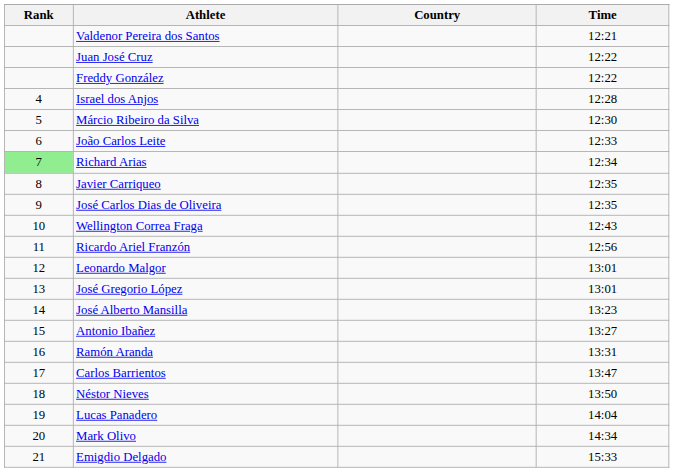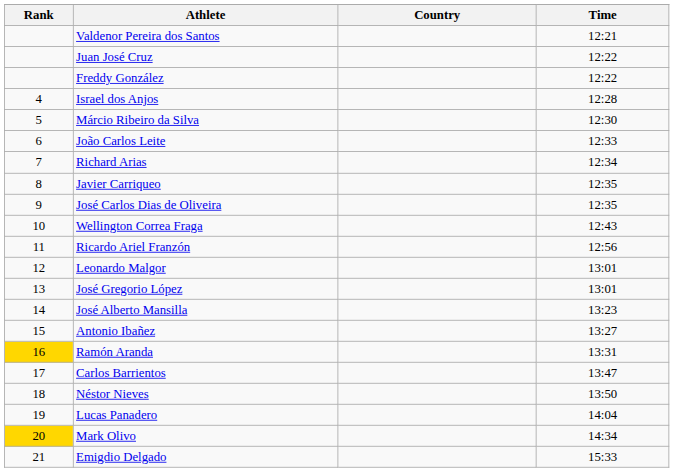(39, 162) lightgreen background -> (39, 162) no background
(39, 352) no background -> (39, 352) gold background
(39, 436) no background -> (39, 436) gold background
